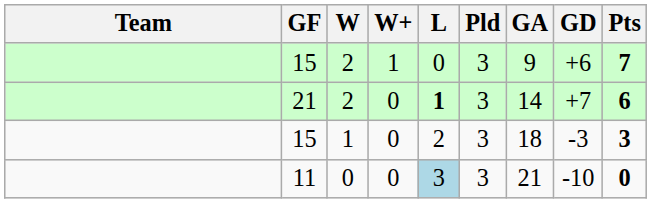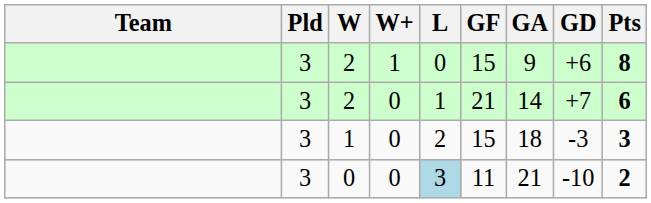columns swapped: (483, 23) <-> (304, 23)
(625, 62) 7 -> (625, 62) 8
(439, 100) bold -> (440, 100) normal
(625, 178) 0 -> (625, 178) 2
